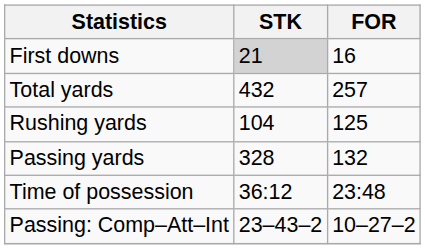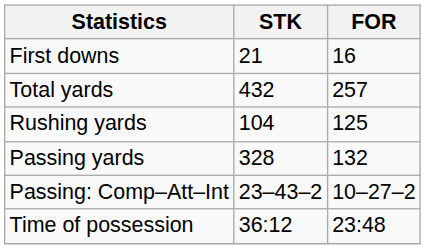(251, 55) lightgrey background -> (251, 55) no background
rows swapped: (119, 225) <-> (102, 191)
